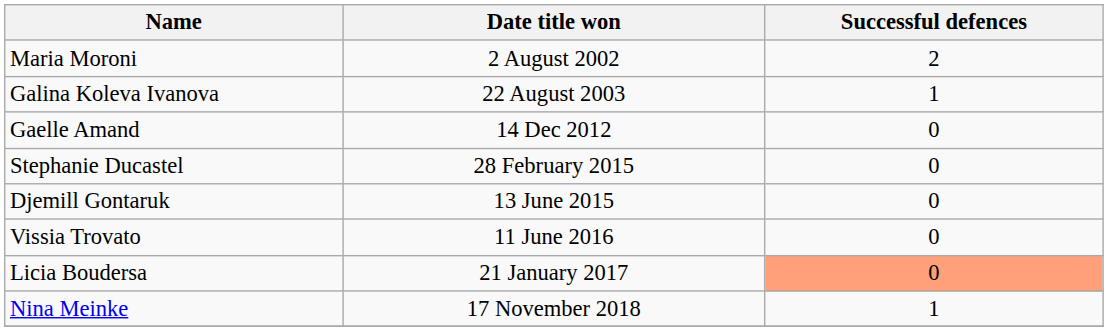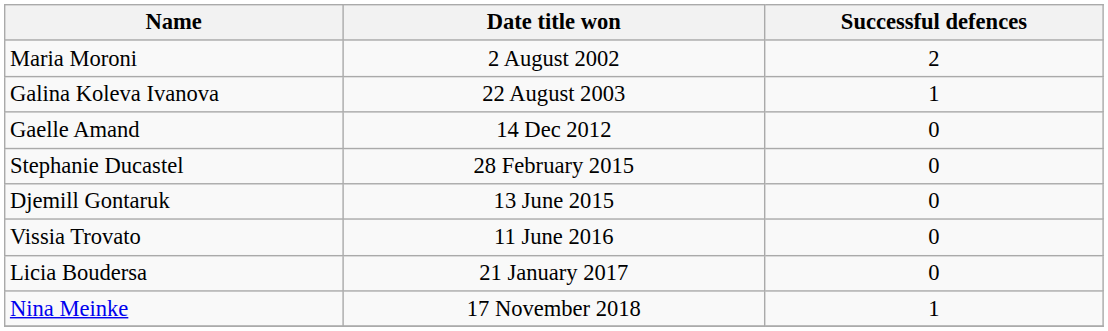(934, 272) lightsalmon background -> (934, 272) no background
